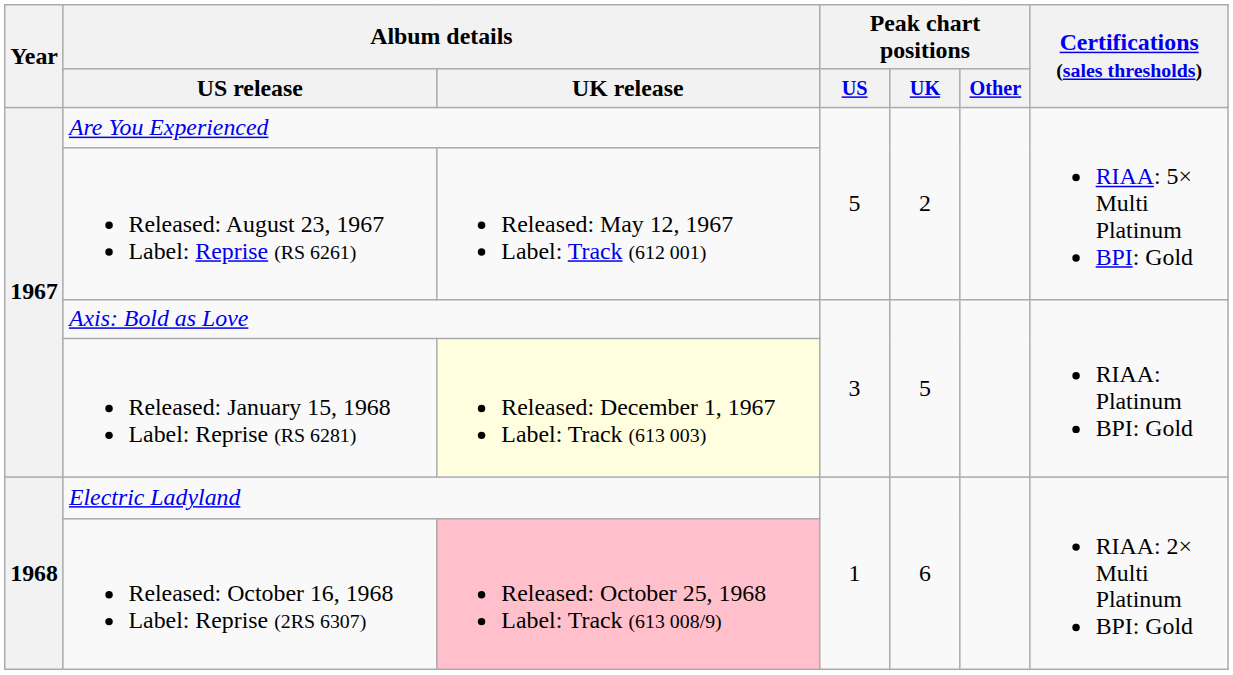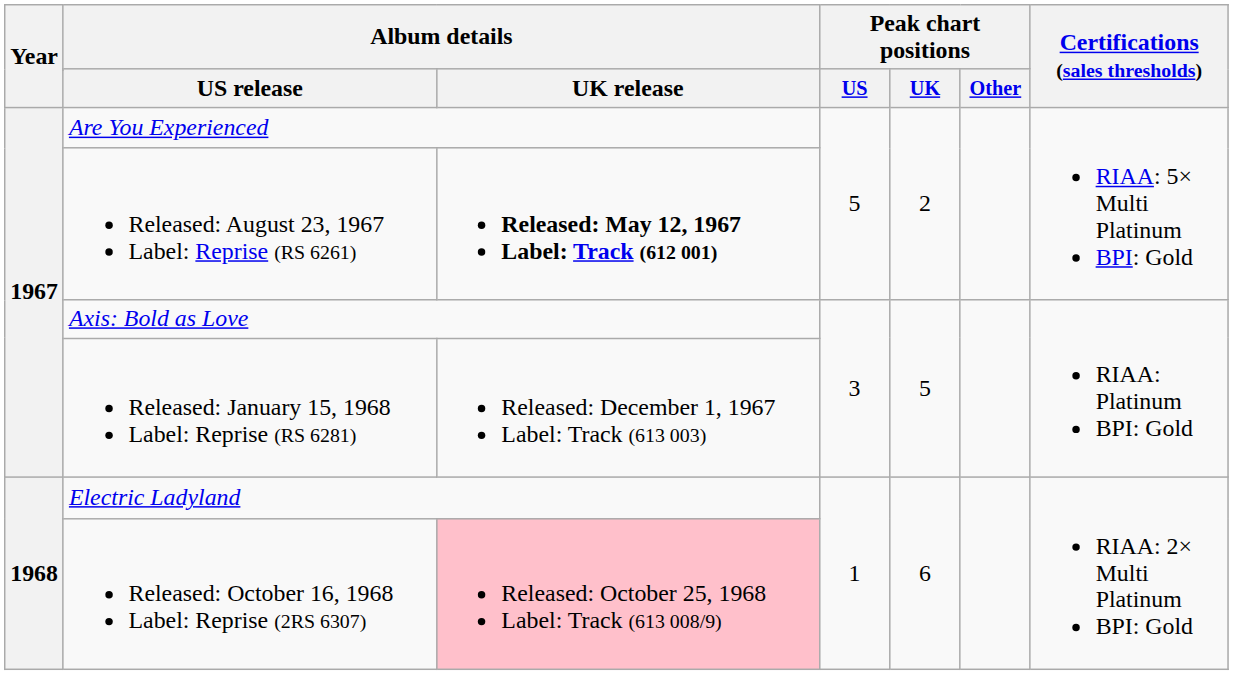(628, 238) normal -> (628, 238) bold
(628, 421) lightyellow background -> (628, 421) no background
